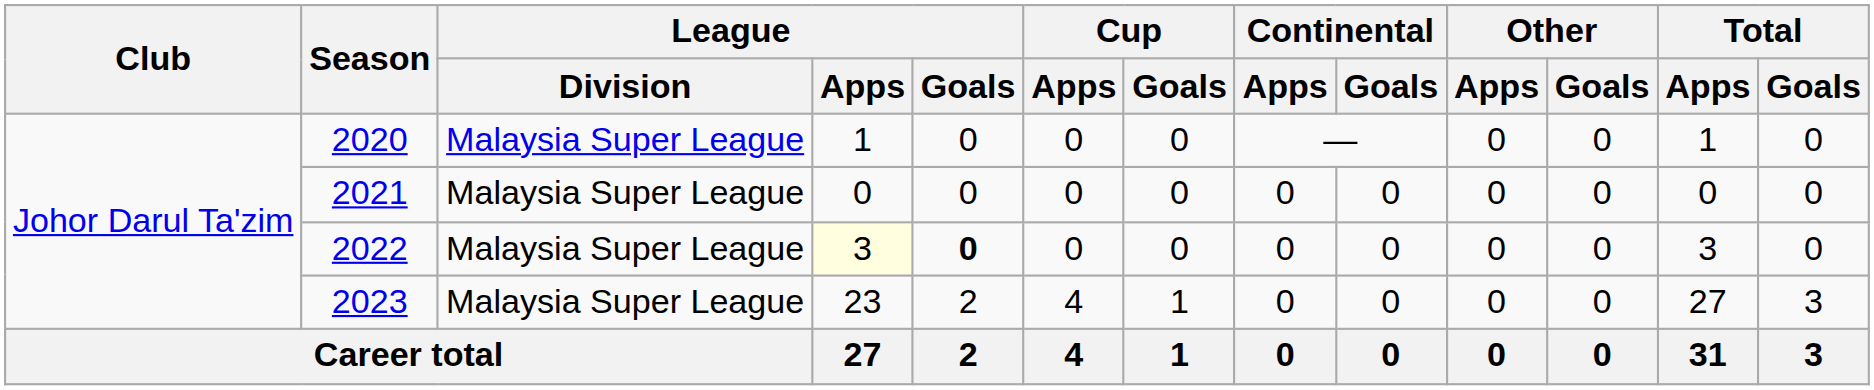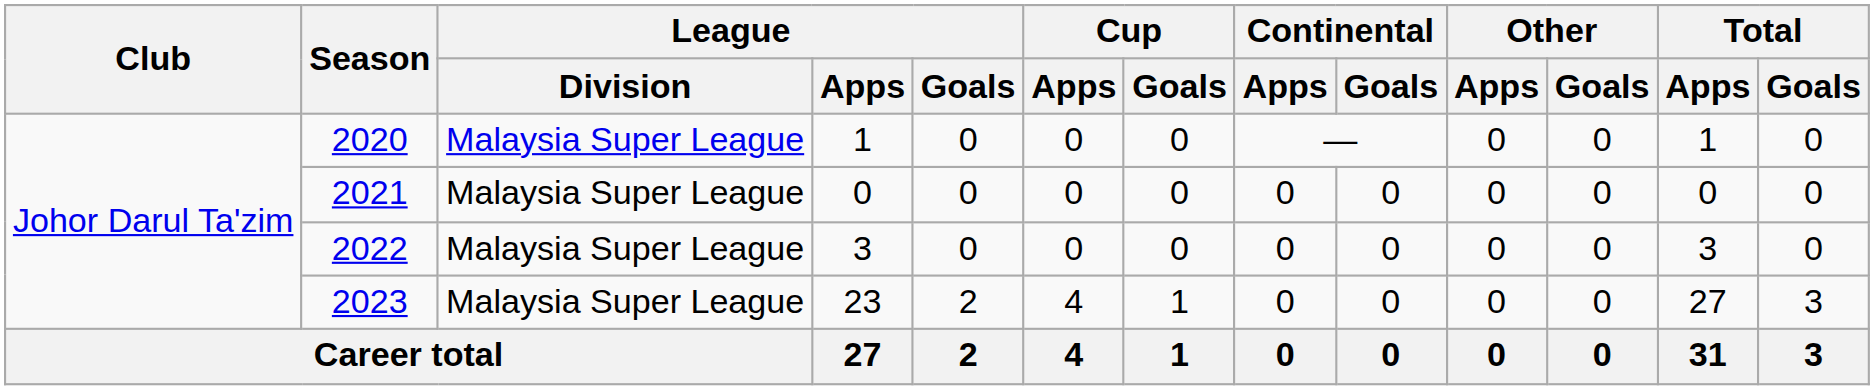(862, 247) lightyellow background -> (862, 247) no background
(968, 247) bold -> (968, 247) normal
